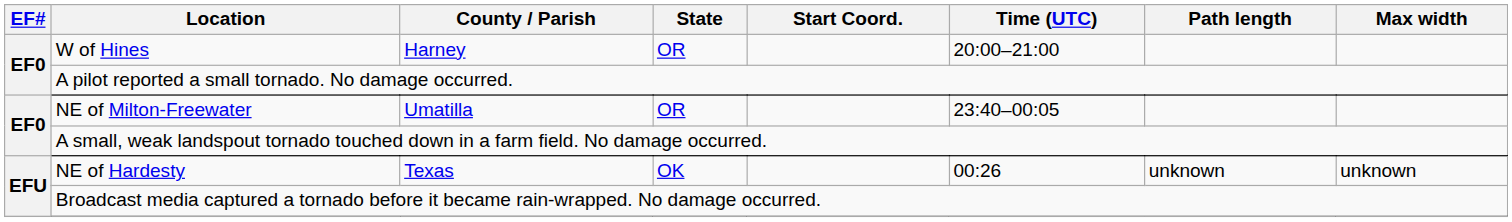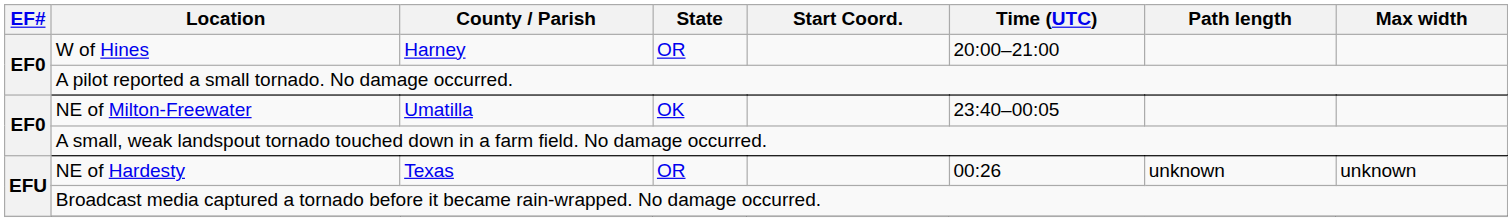(671, 110) OR -> (671, 110) OK
(671, 170) OK -> (671, 170) OR
